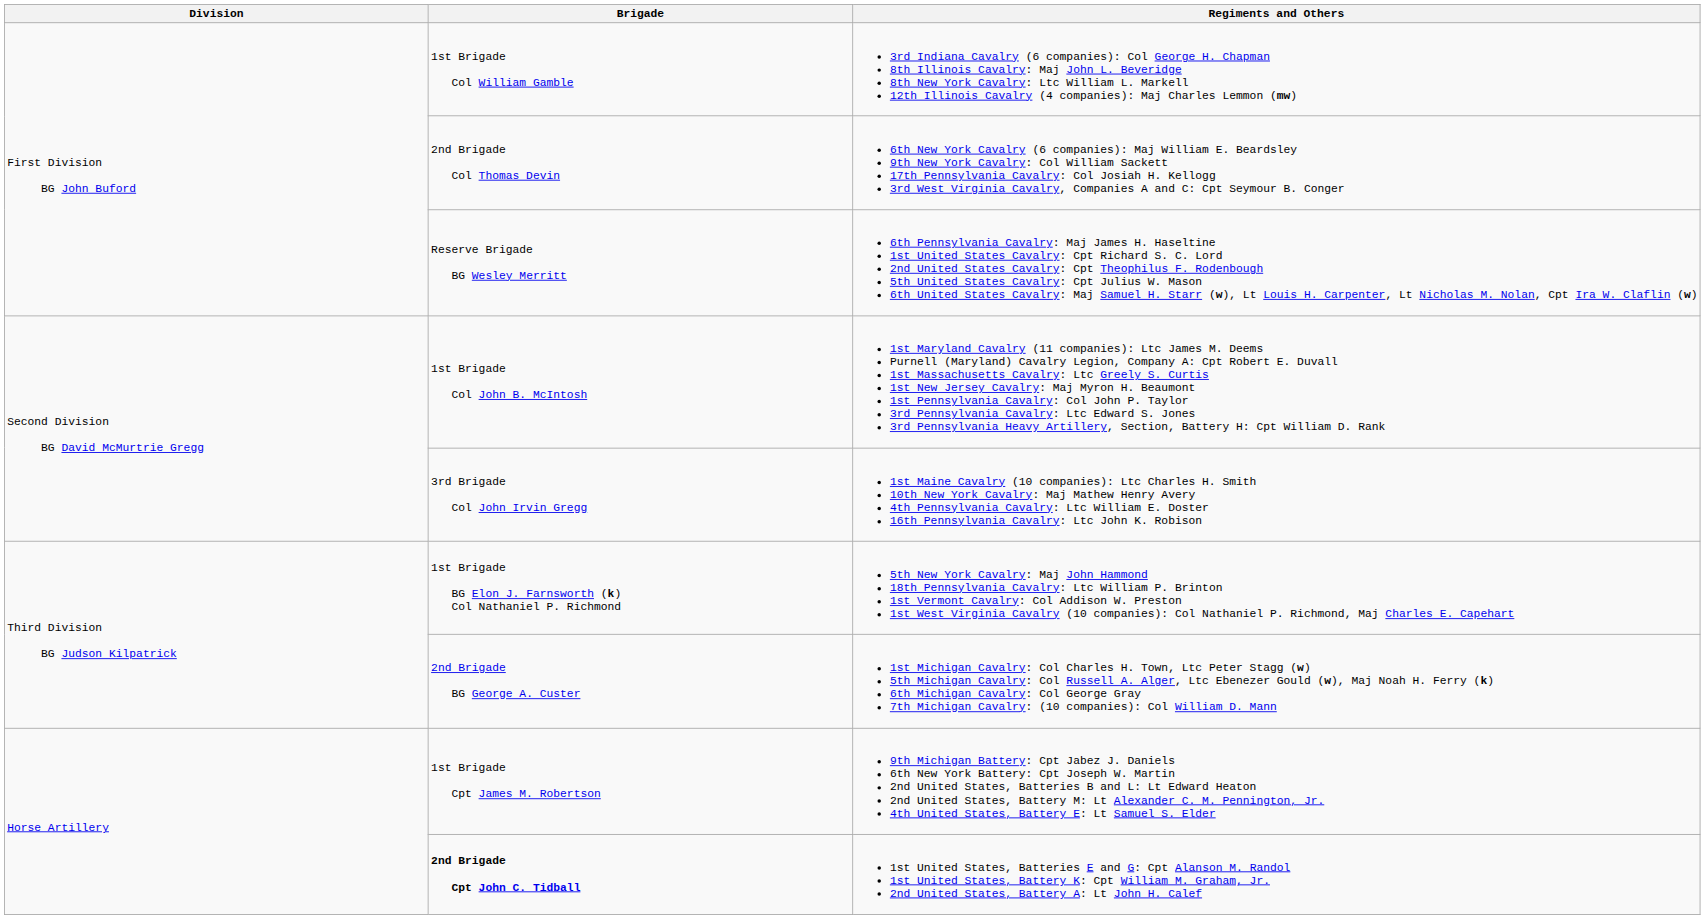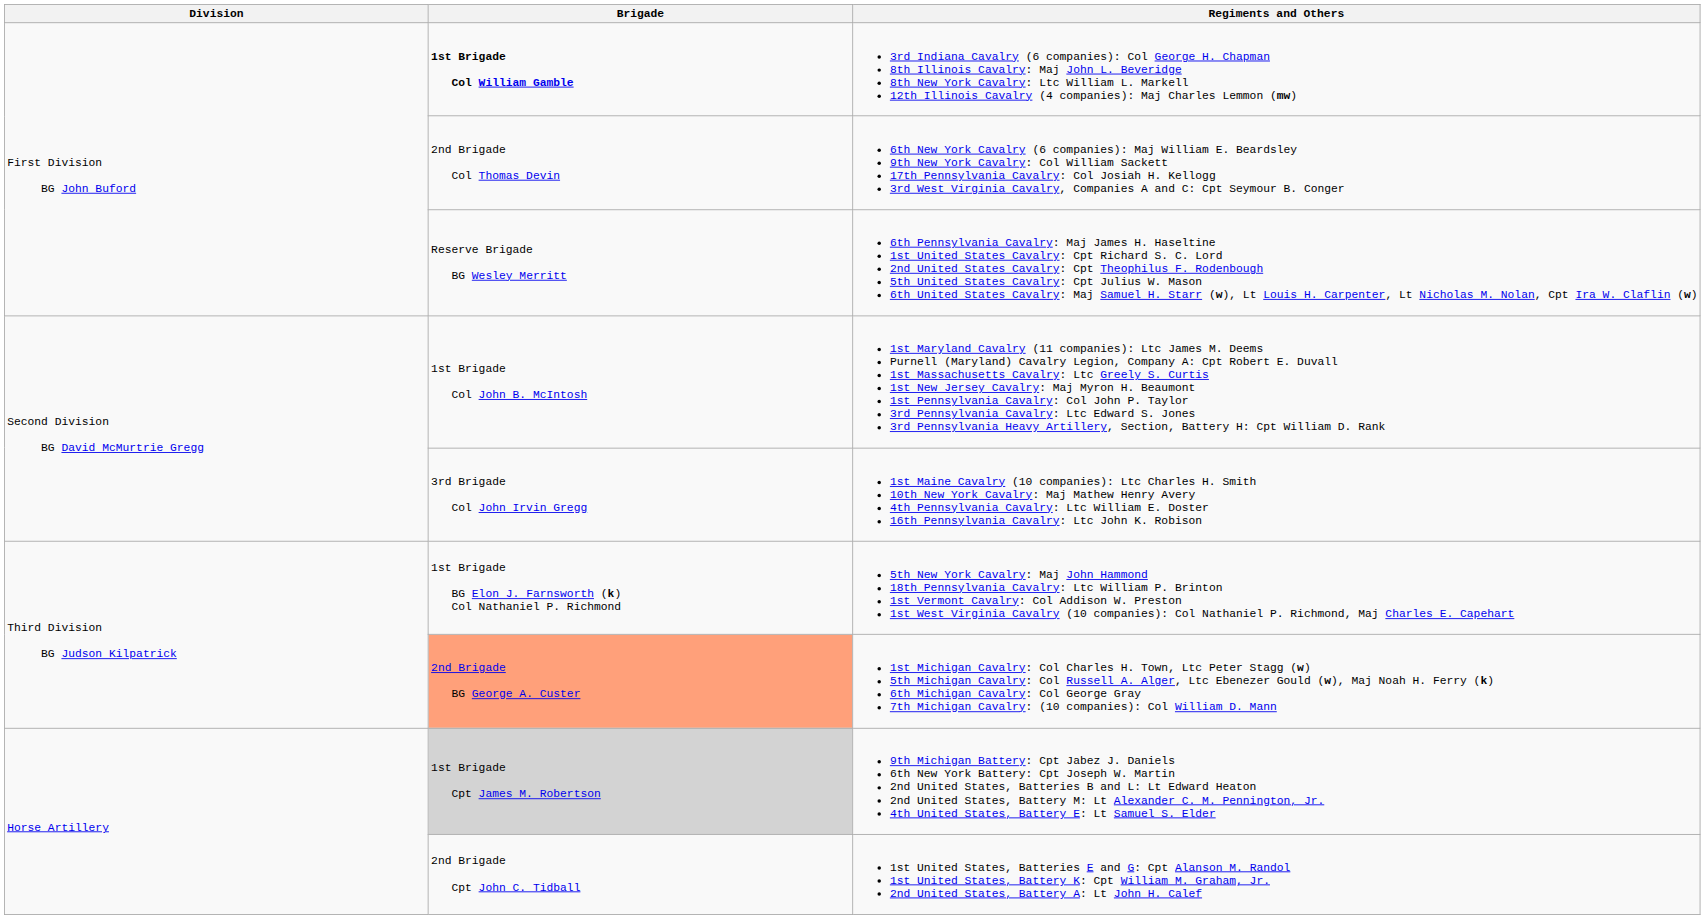(502, 69) normal -> (502, 69) bold
(506, 681) no background -> (506, 681) lightsalmon background
(516, 781) no background -> (516, 781) lightgrey background
(506, 874) bold -> (506, 874) normal
